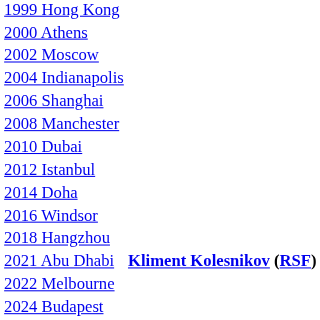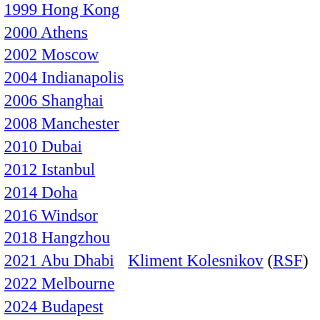(222, 261) bold -> (218, 261) normal
